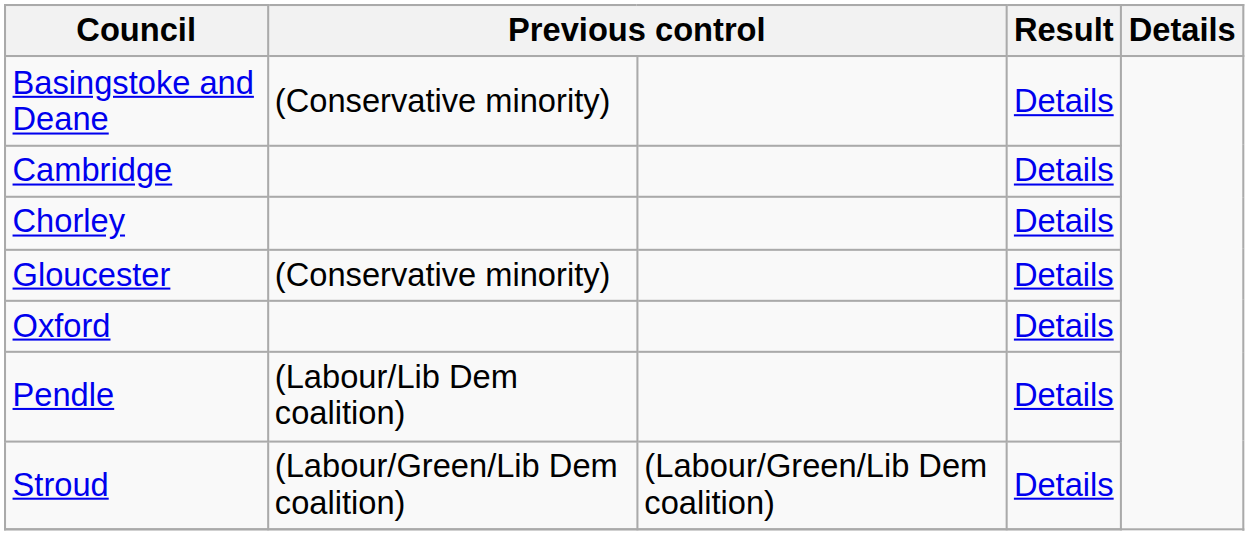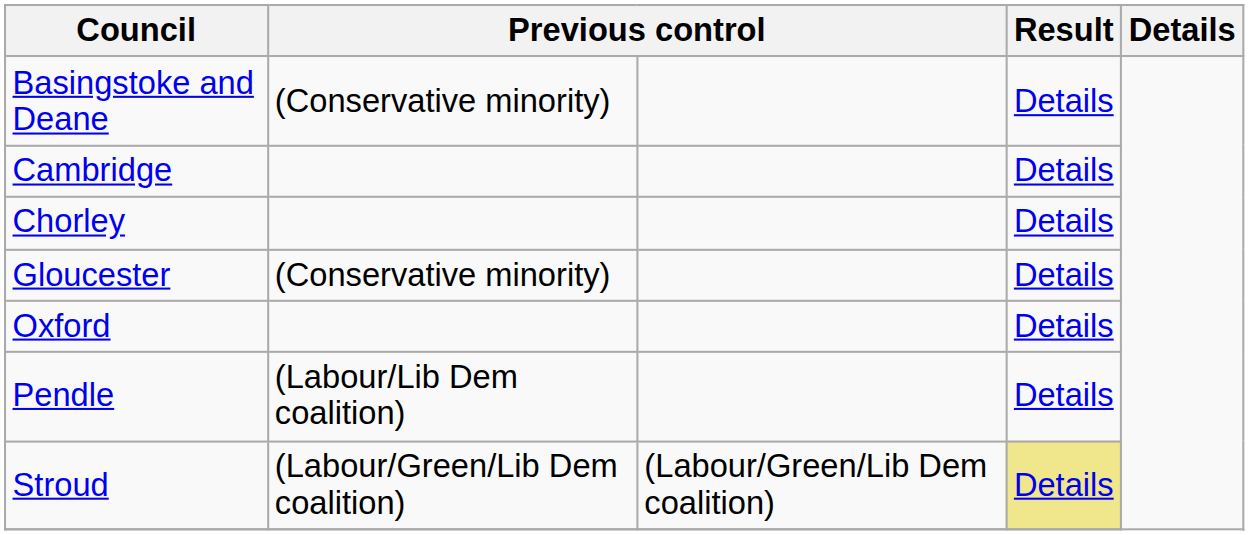(1064, 484) no background -> (1064, 484) khaki background
